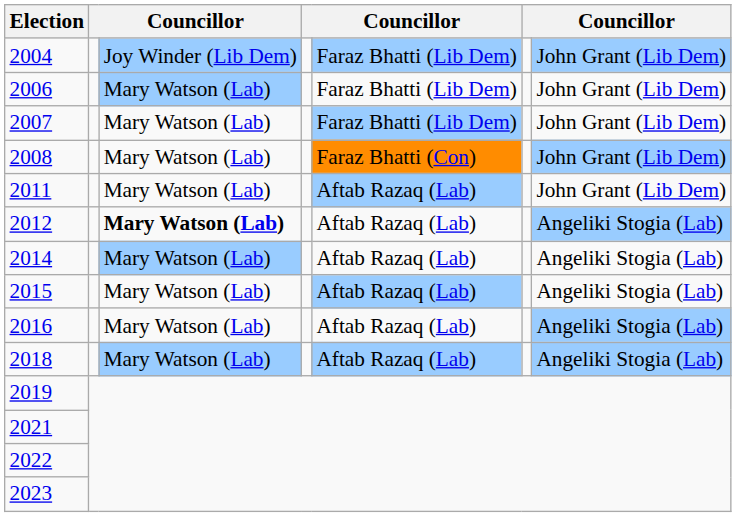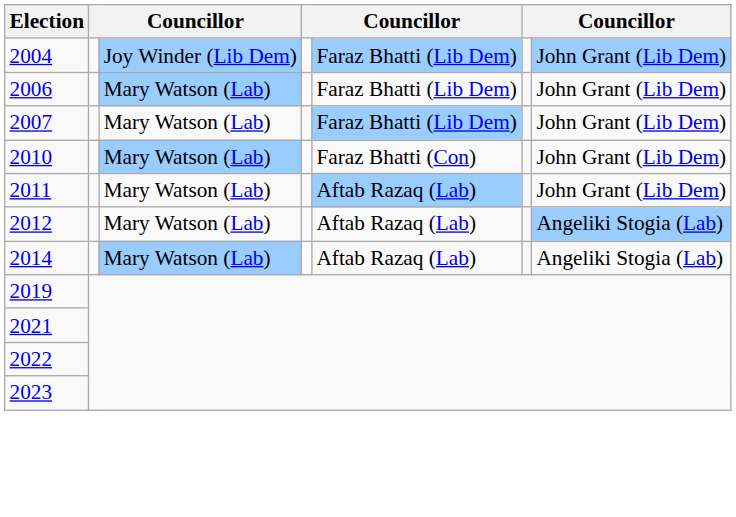- row: (31, 156)
+ row: (31, 156)
(194, 223) bold -> (187, 223) normal
- row: (31, 291)
- row: (31, 325)
- row: (31, 358)
